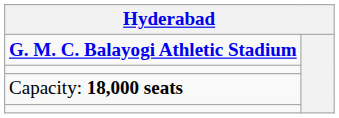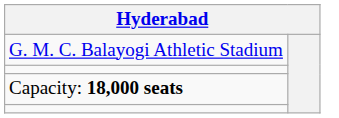(153, 49) bold -> (146, 49) normal
